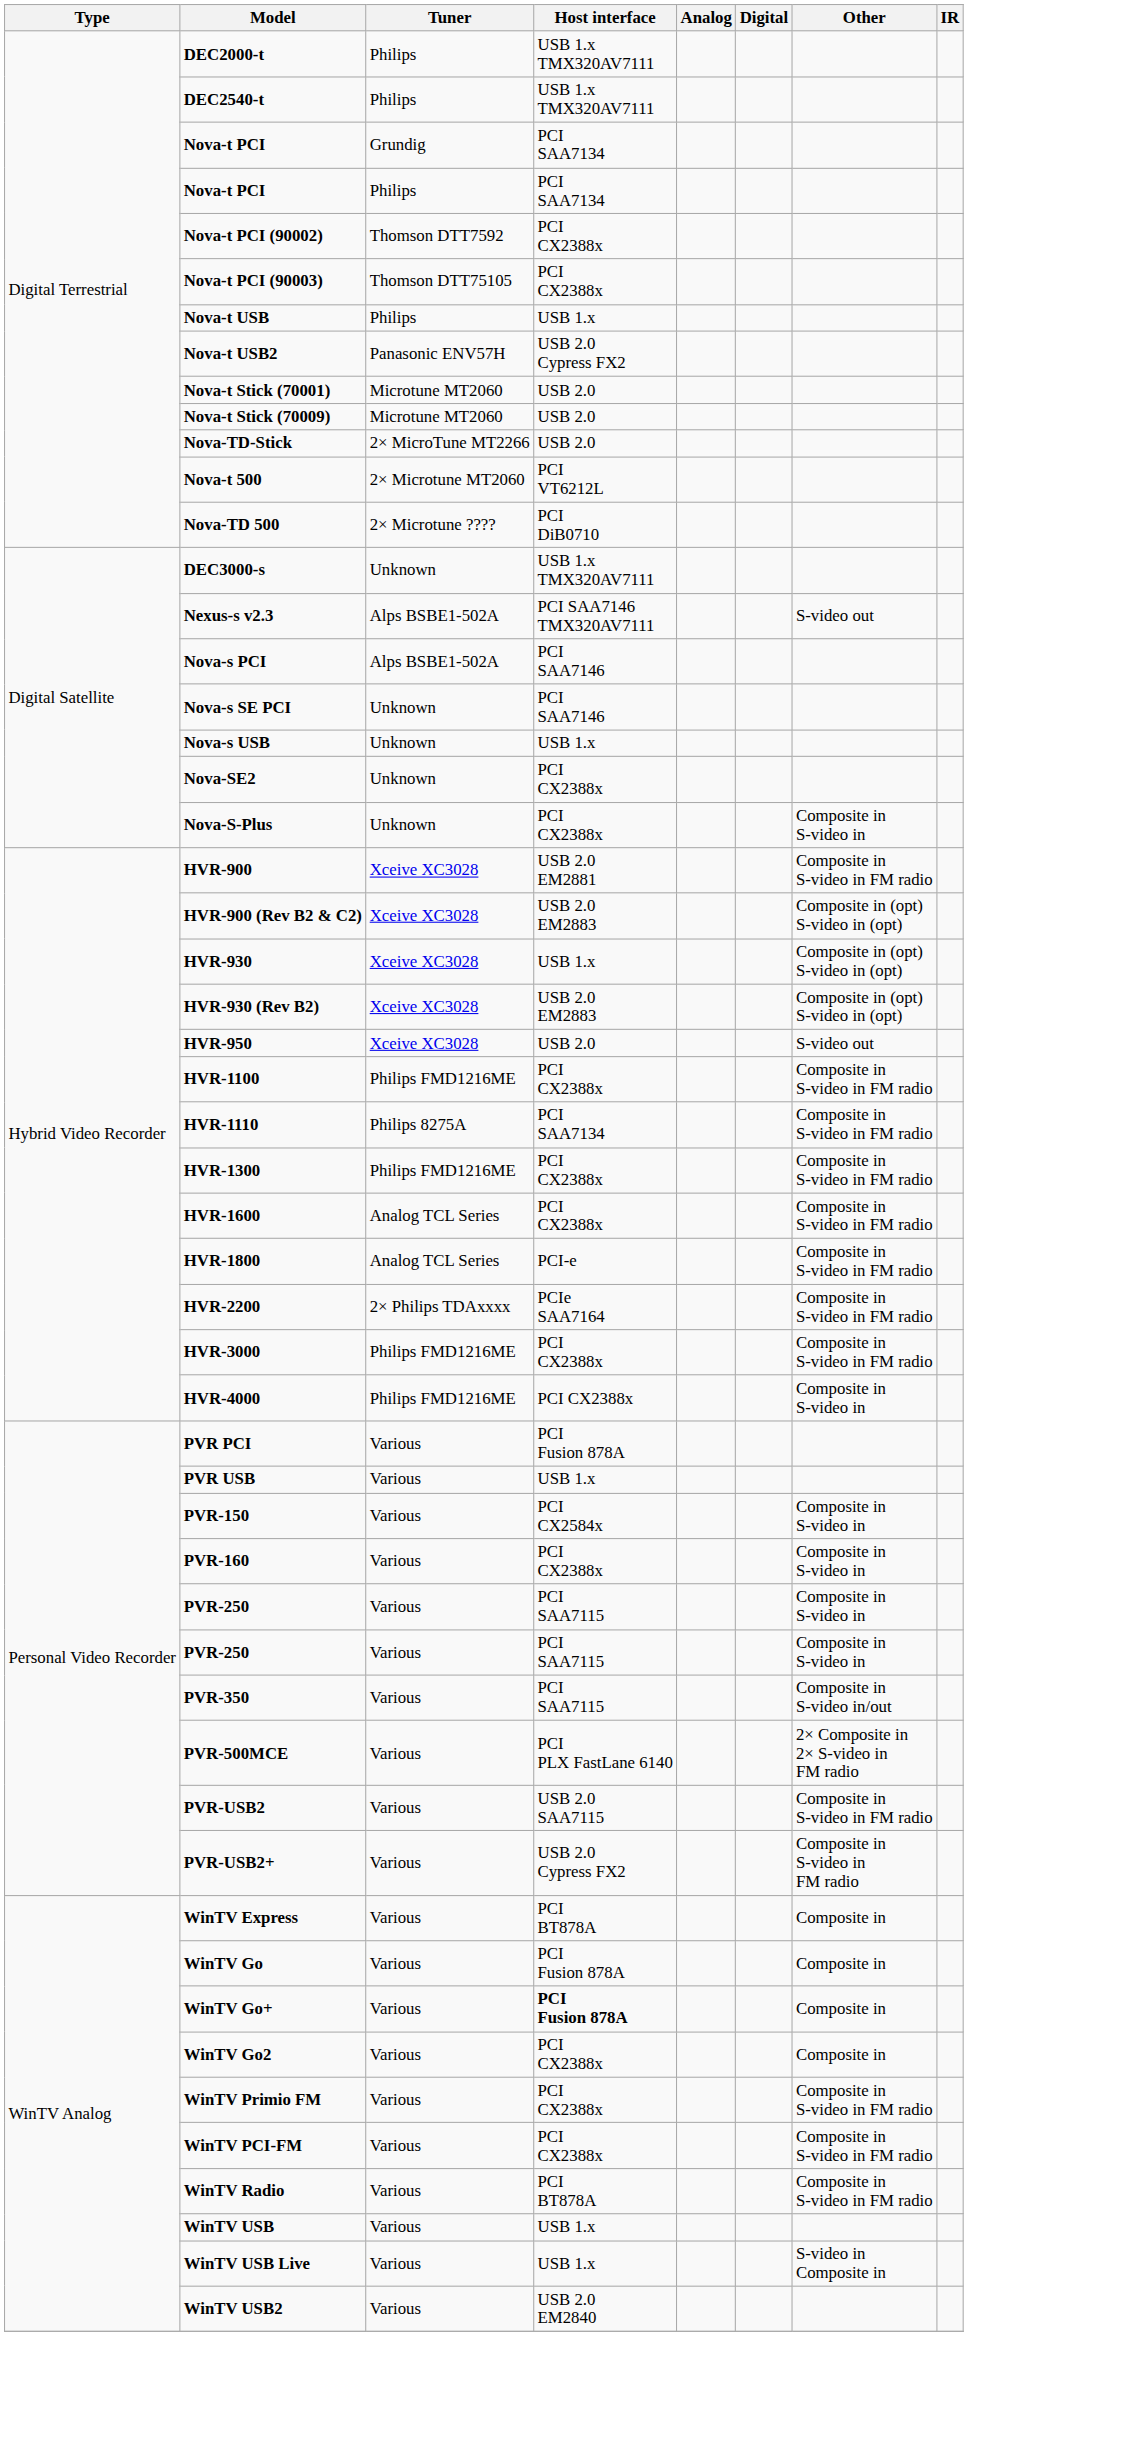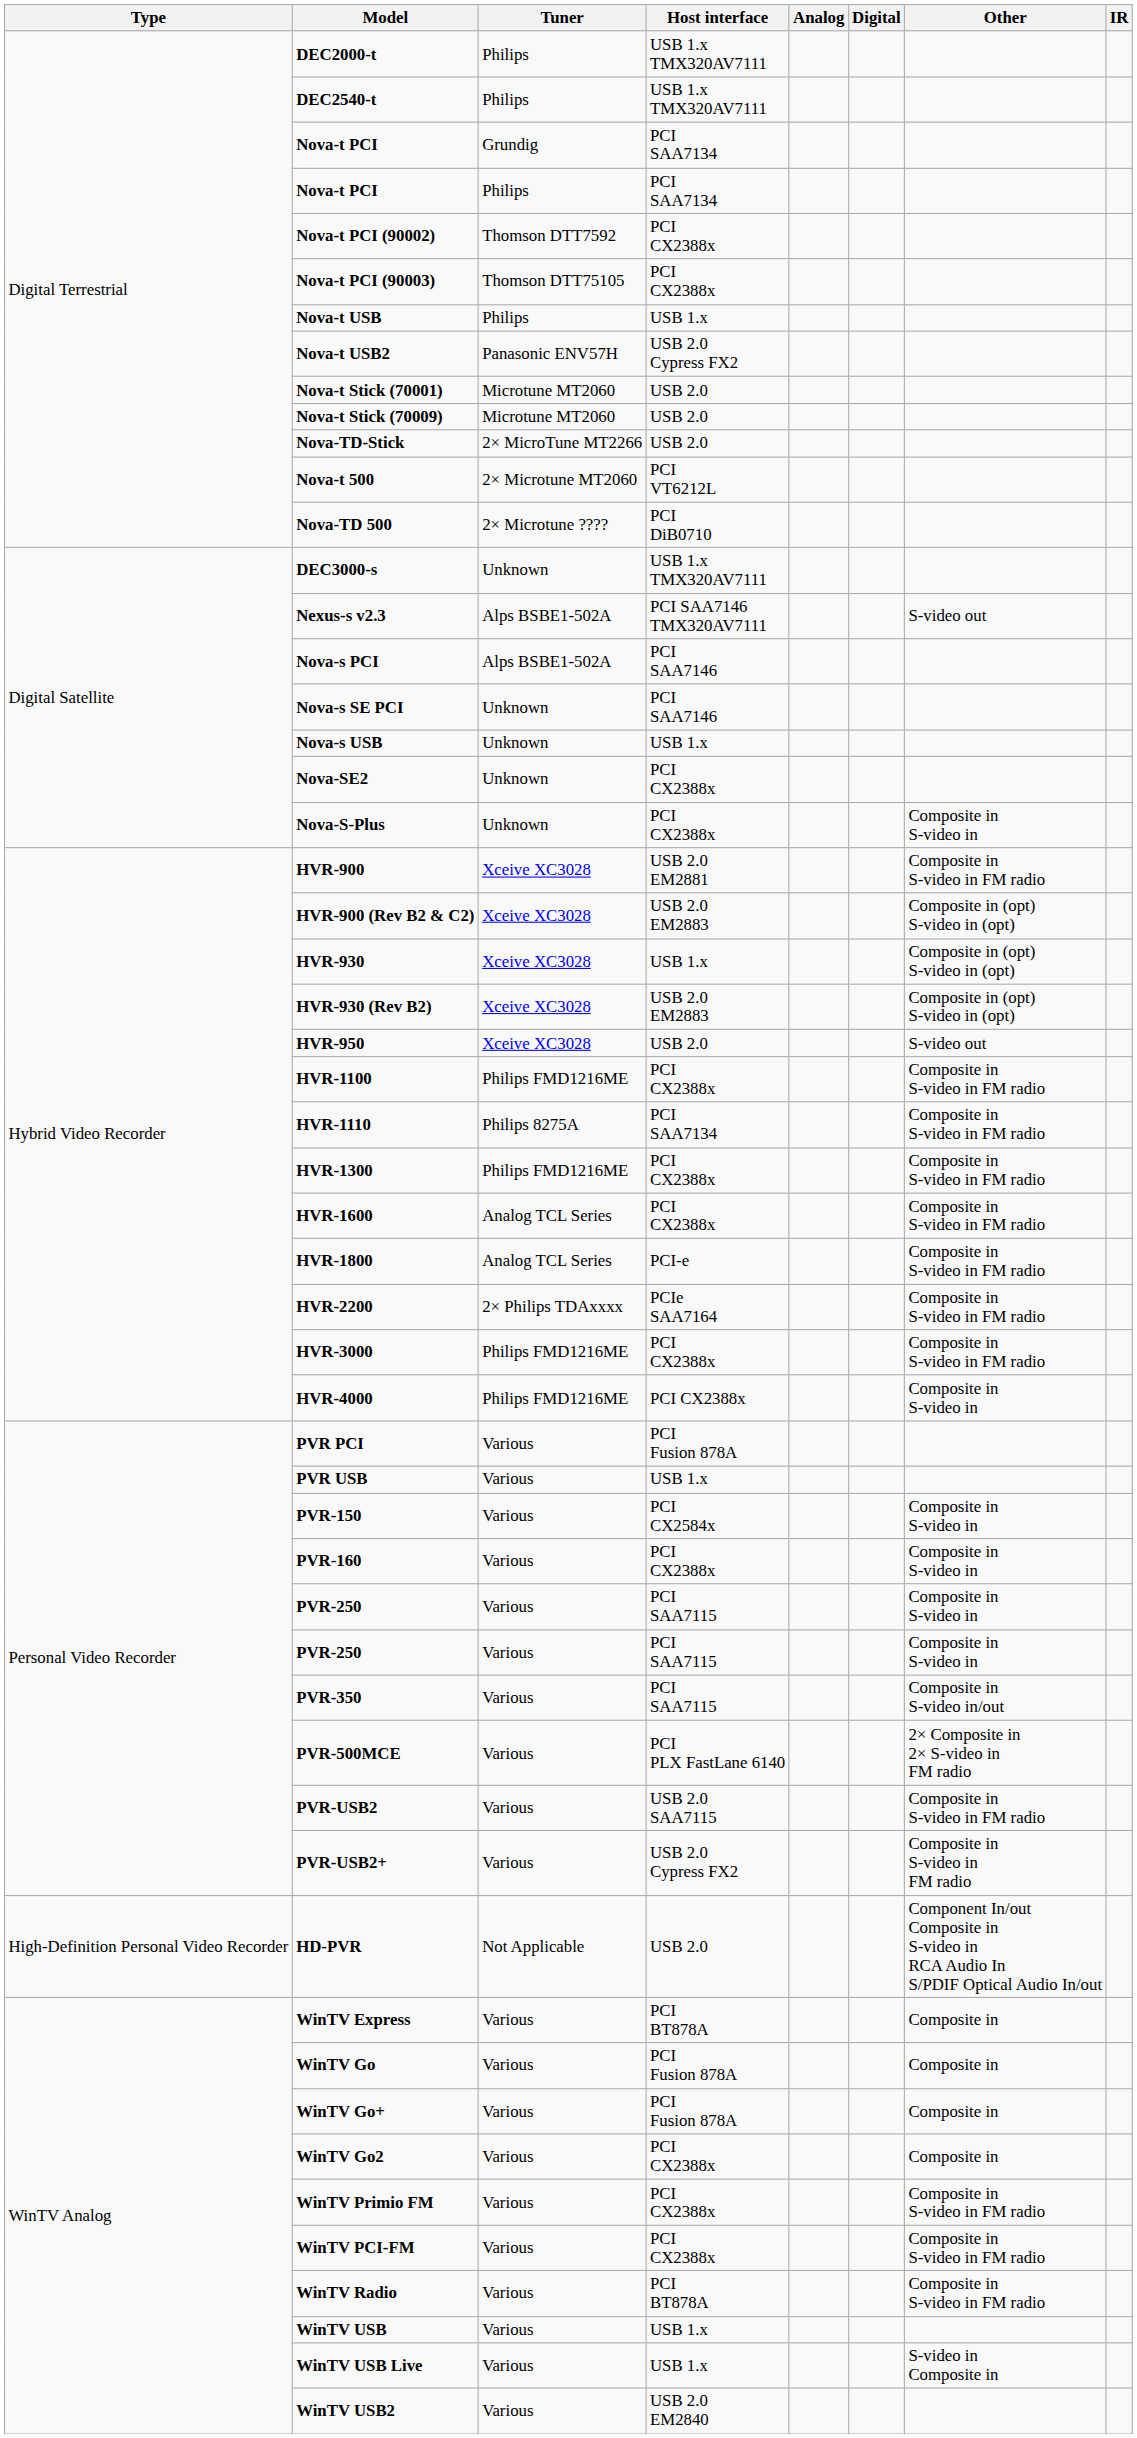+ row: (329, 1946)
(583, 2008) bold -> (694, 2111) normal
